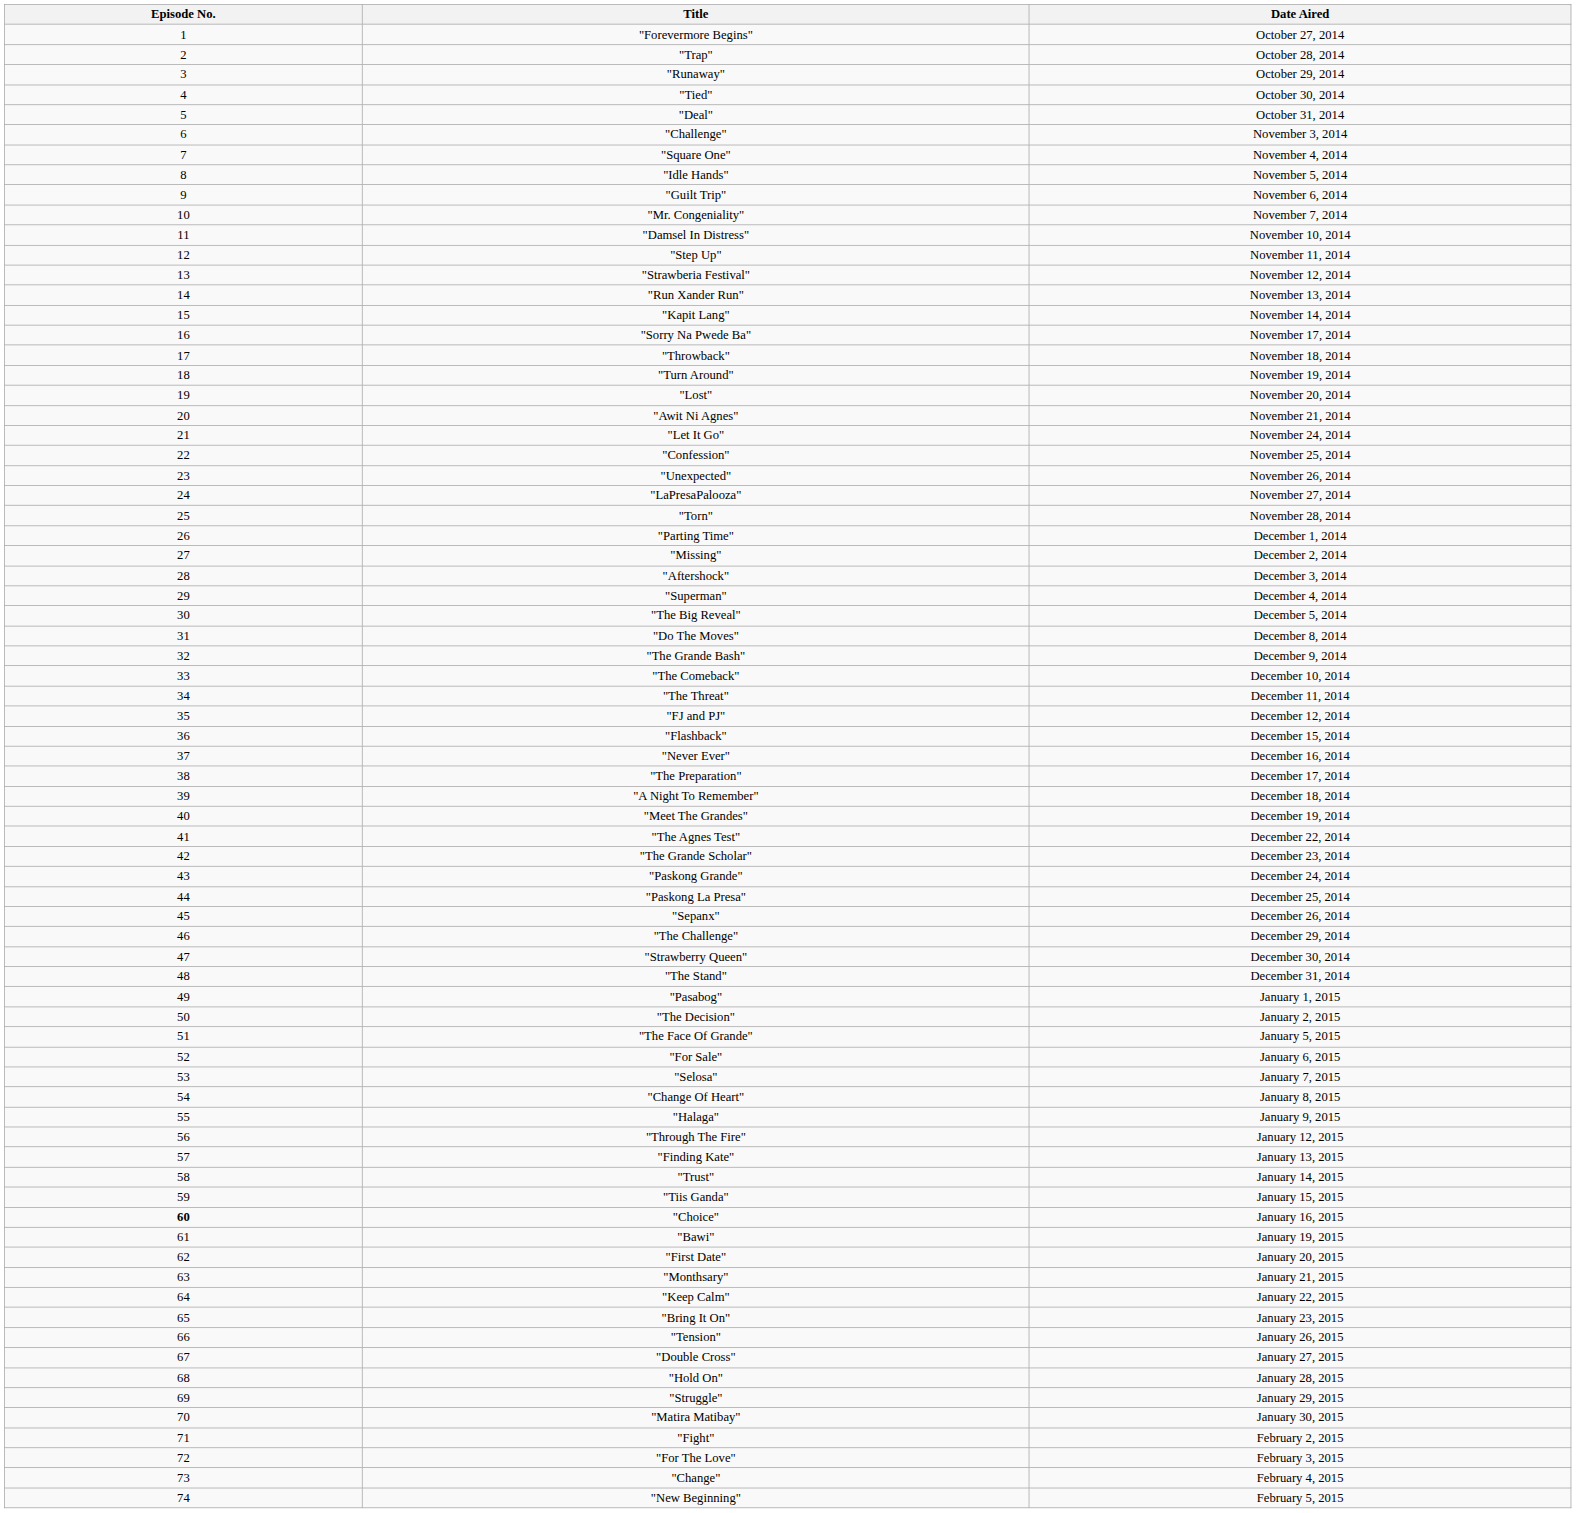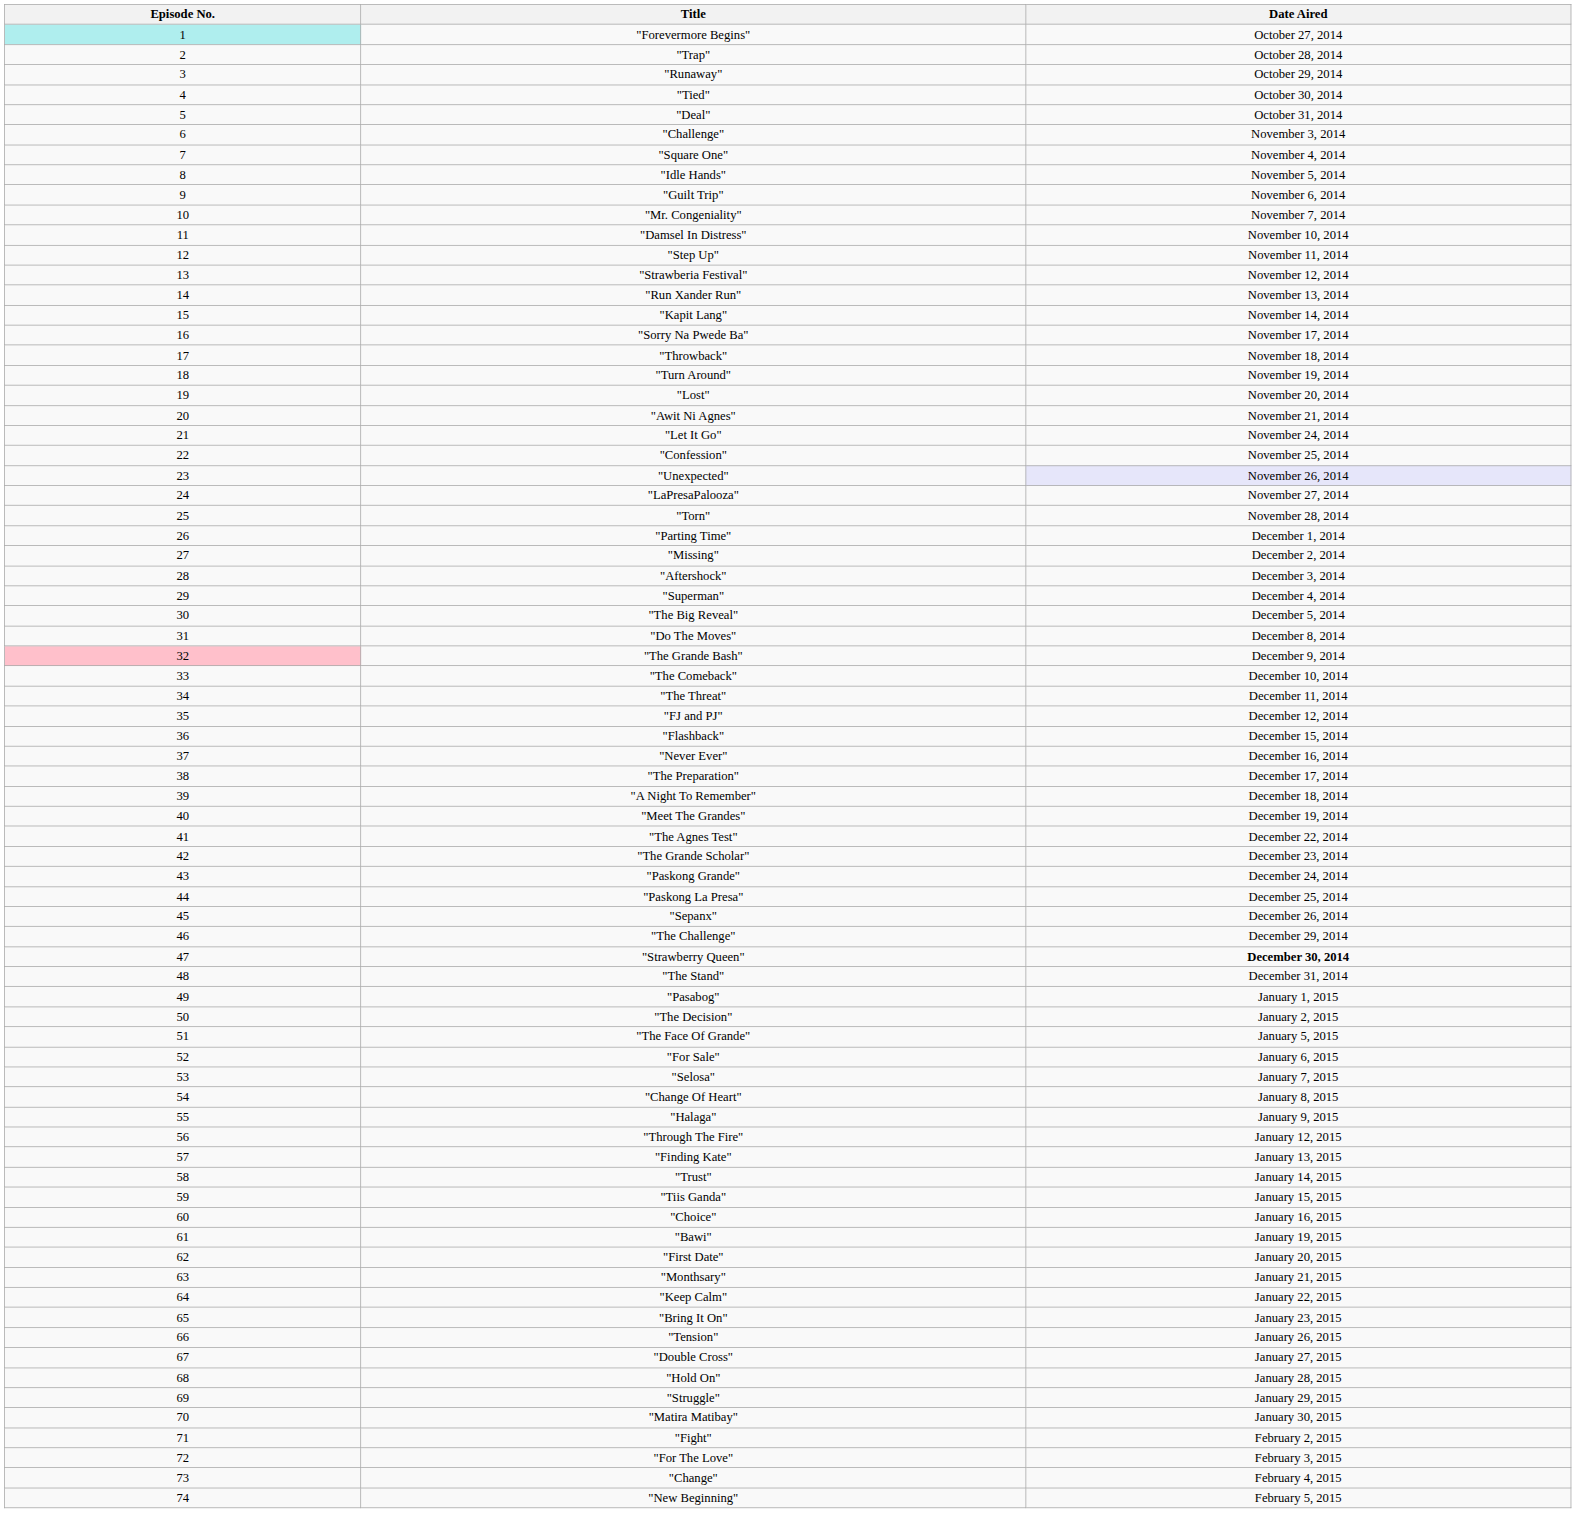(183, 34) no background -> (183, 34) paleturquoise background
(1300, 475) no background -> (1298, 475) lavender background
(183, 656) no background -> (183, 656) pink background
(1300, 956) normal -> (1298, 956) bold
(183, 1217) bold -> (183, 1217) normal
